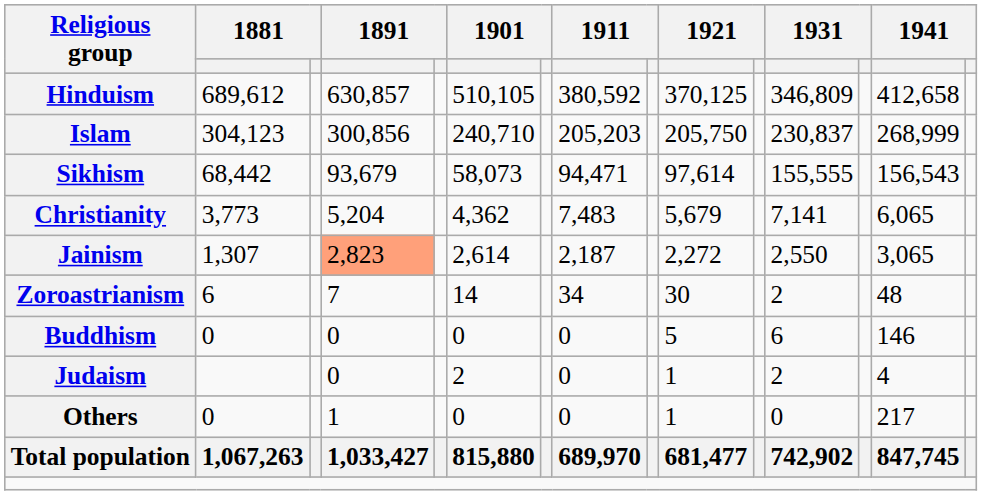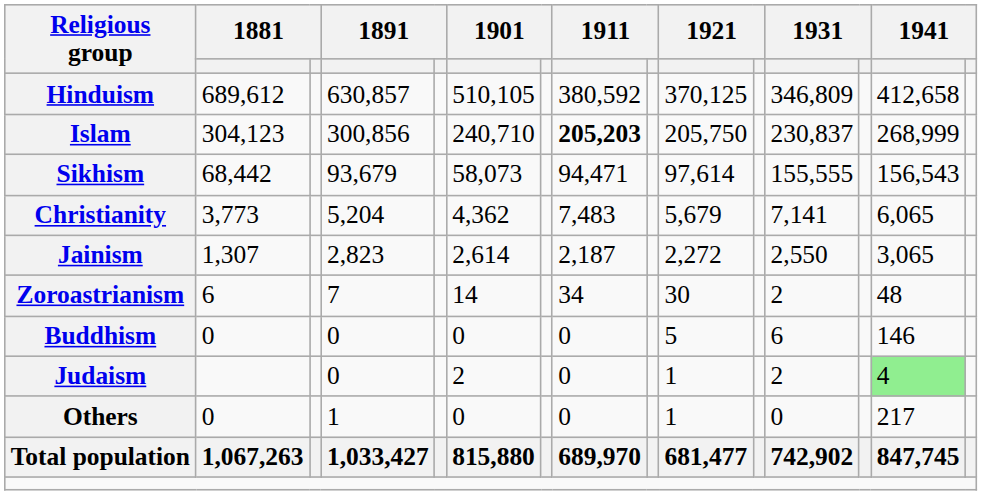(600, 133) normal -> (600, 133) bold
(356, 255) lightsalmon background -> (356, 255) no background
(883, 376) no background -> (883, 376) lightgreen background
